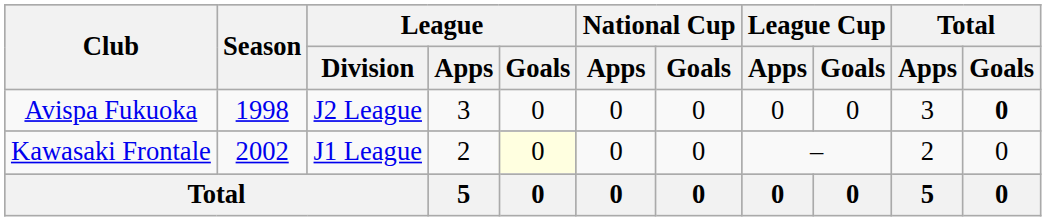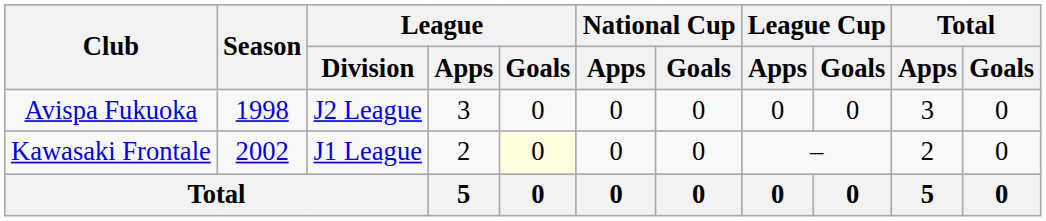(1002, 109) bold -> (1002, 109) normal
